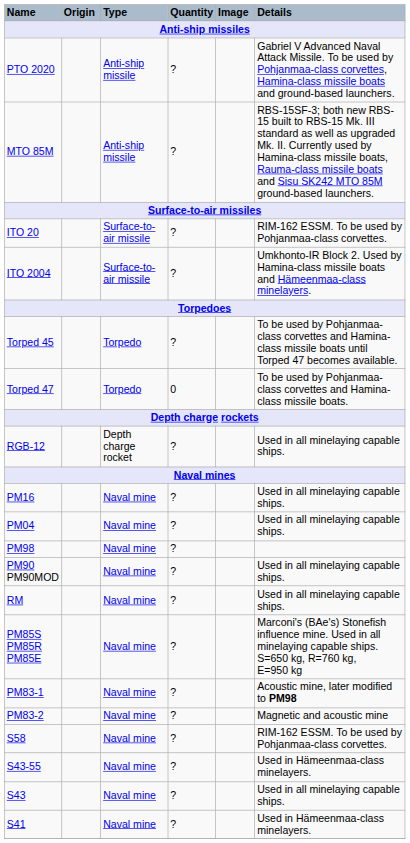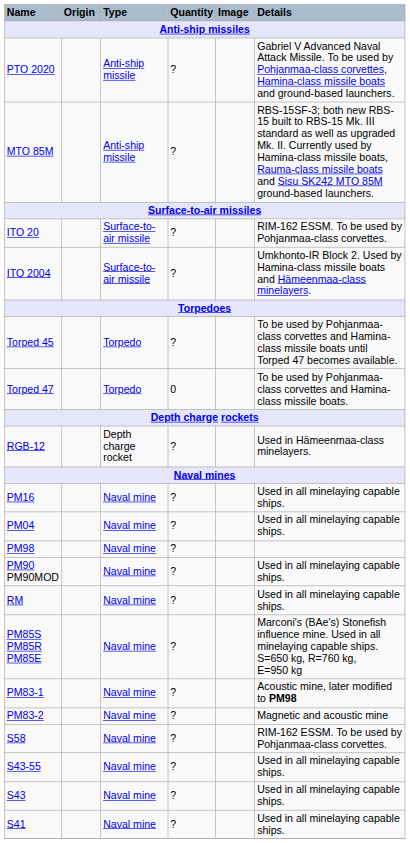(329, 446) Used in all minelaying capable ships. -> (321, 446) Used in Hämeenmaa-class minelayers.
(321, 767) Used in Hämeenmaa-class minelayers. -> (329, 767) Used in all minelaying capable ships.
(321, 824) Used in Hämeenmaa-class minelayers. -> (329, 824) Used in all minelaying capable ships.
